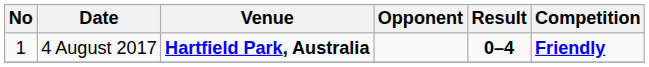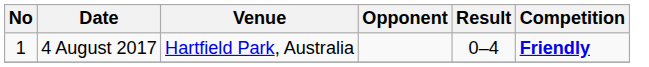(267, 47) bold -> (260, 47) normal
(499, 47) bold -> (484, 47) normal
